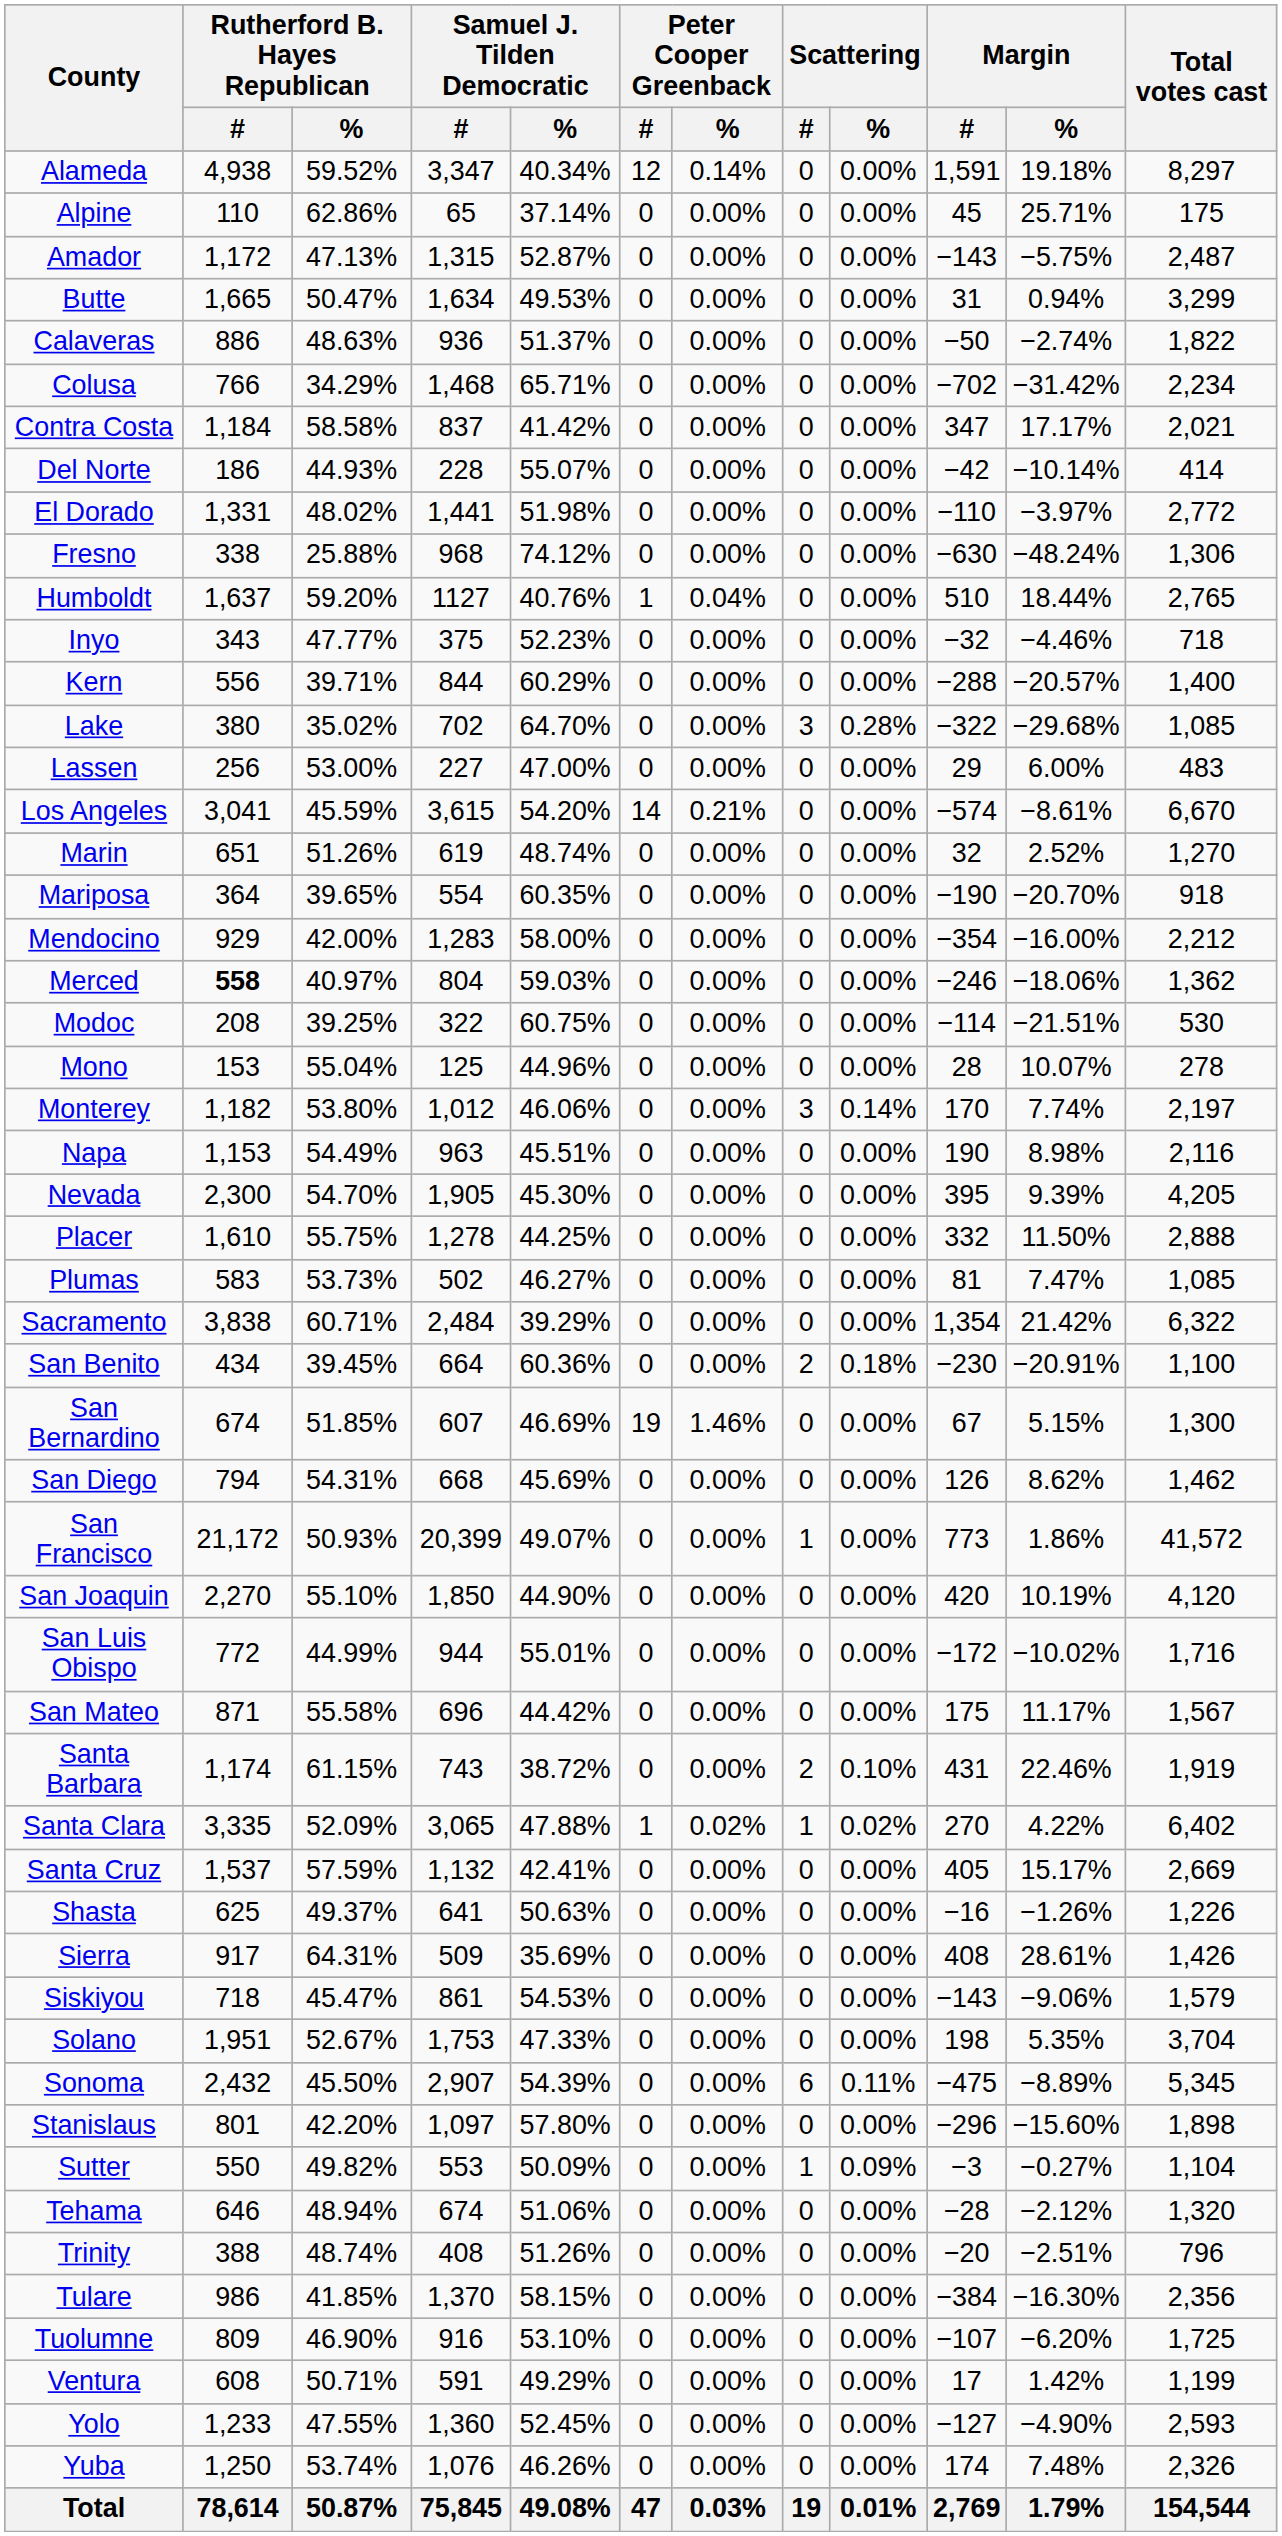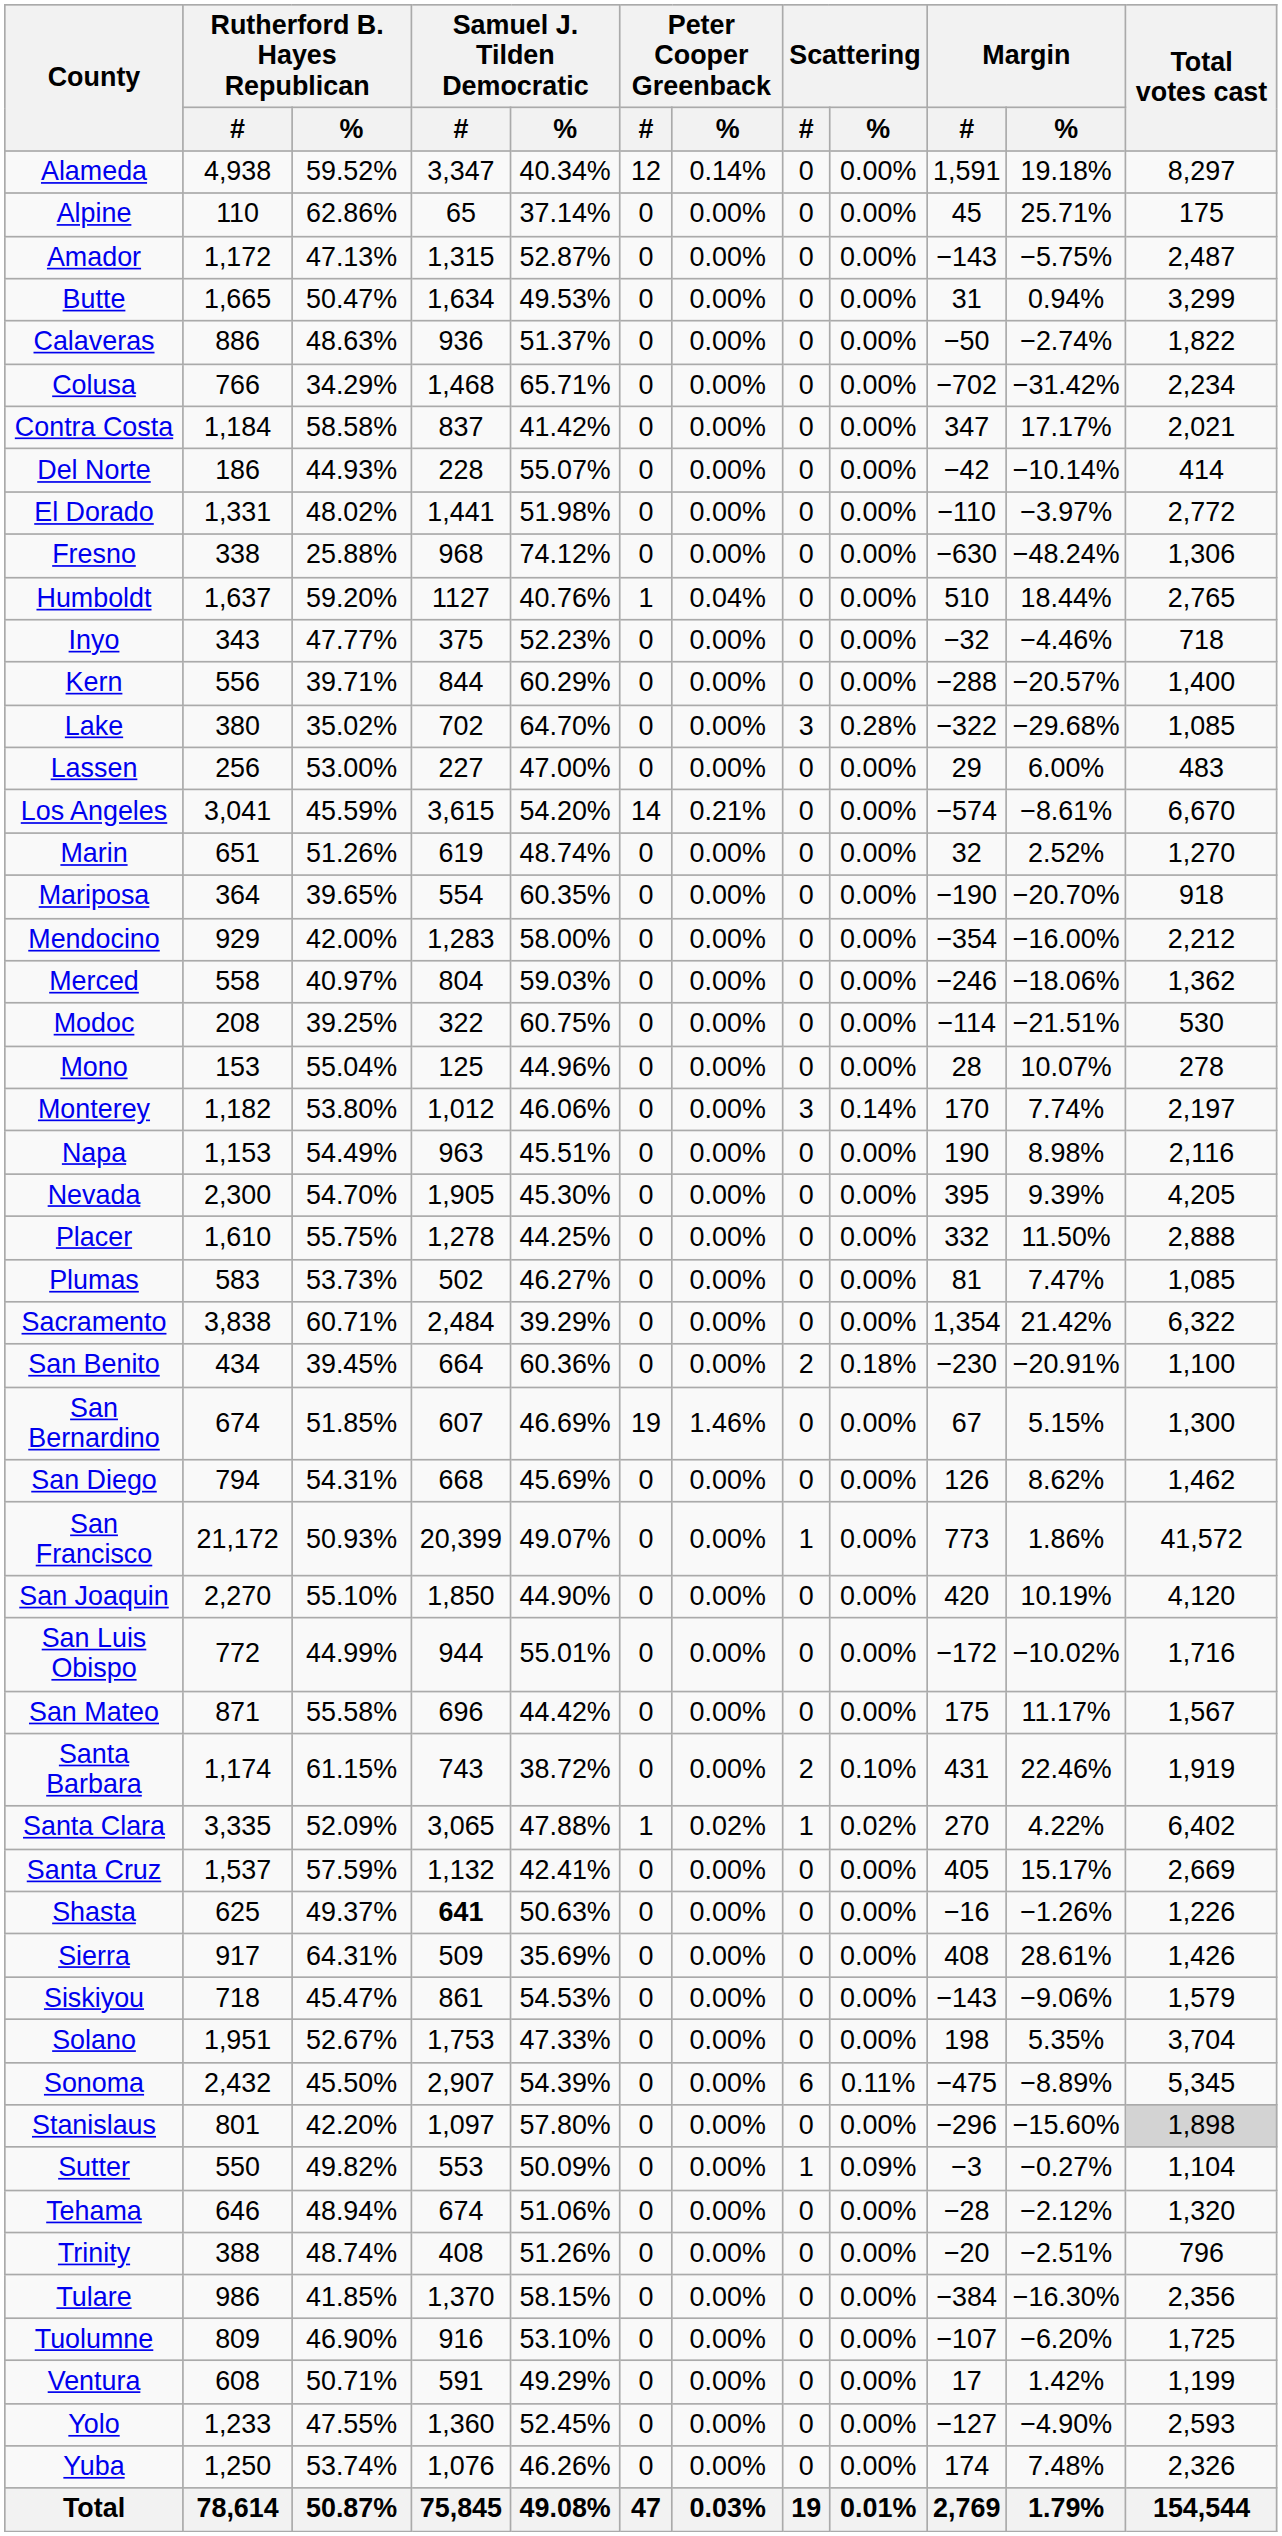(238, 981) bold -> (238, 981) normal
(461, 1912) normal -> (461, 1912) bold
(1202, 2125) no background -> (1202, 2125) lightgrey background
